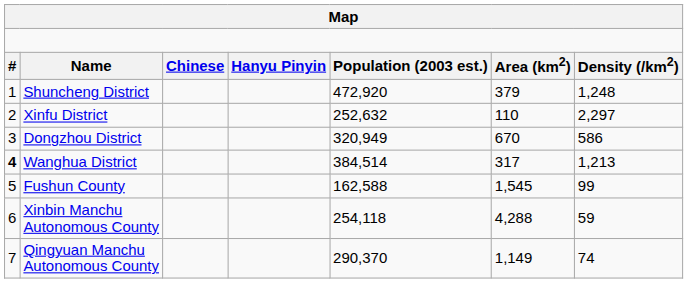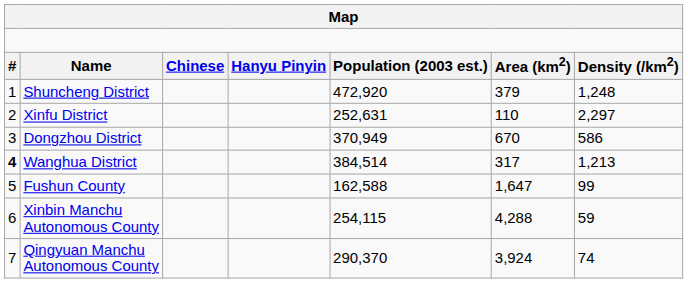(360, 115) 252,632 -> (360, 115) 252,631
(360, 139) 320,949 -> (360, 139) 370,949
(514, 186) 1,545 -> (514, 186) 1,647
(360, 218) 254,118 -> (360, 218) 254,115
(514, 259) 1,149 -> (514, 259) 3,924
